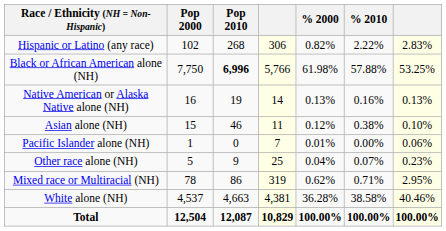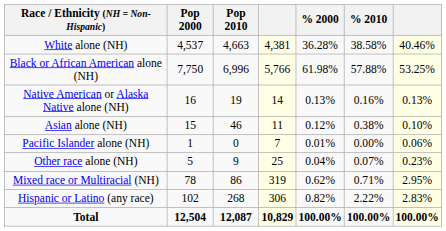rows swapped: (86, 198) <-> (86, 44)
(236, 69) bold -> (236, 69) normal
